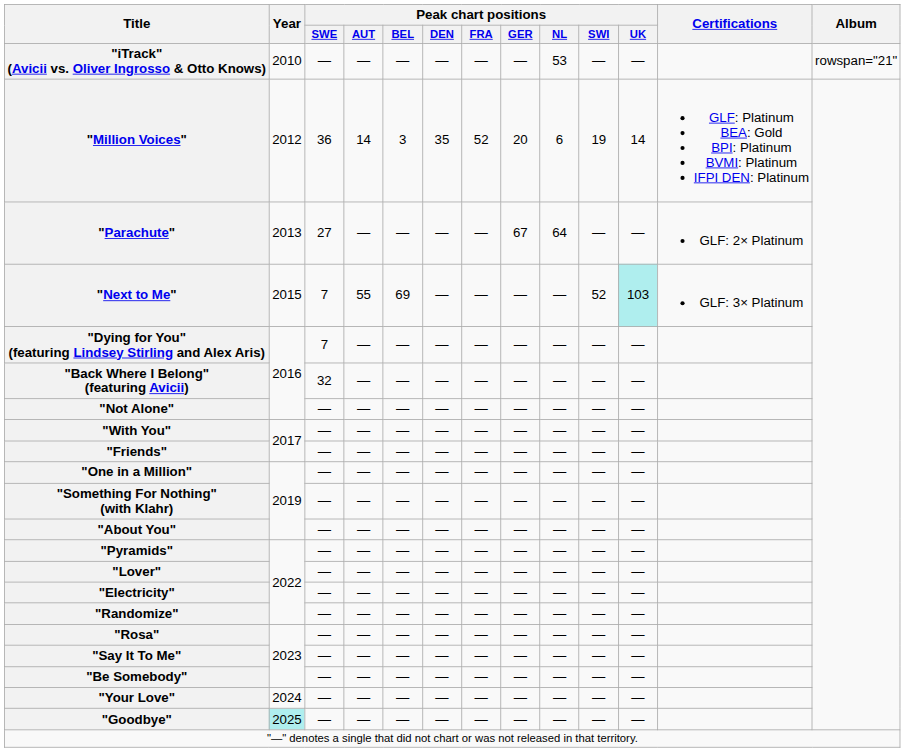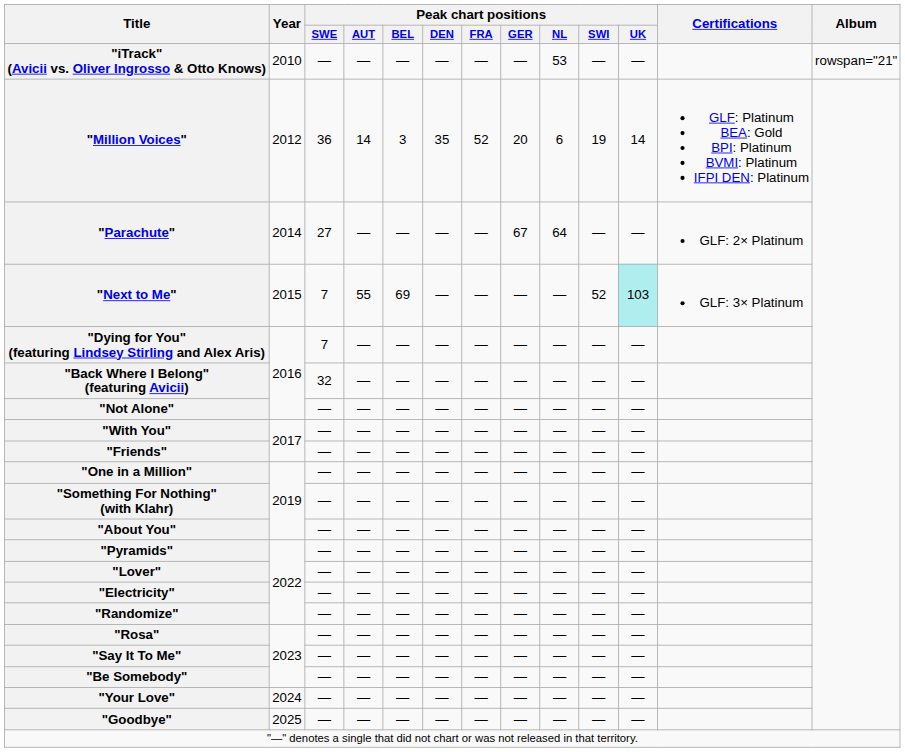(287, 232) 2013 -> (287, 232) 2014
(287, 719) paleturquoise background -> (287, 719) no background
